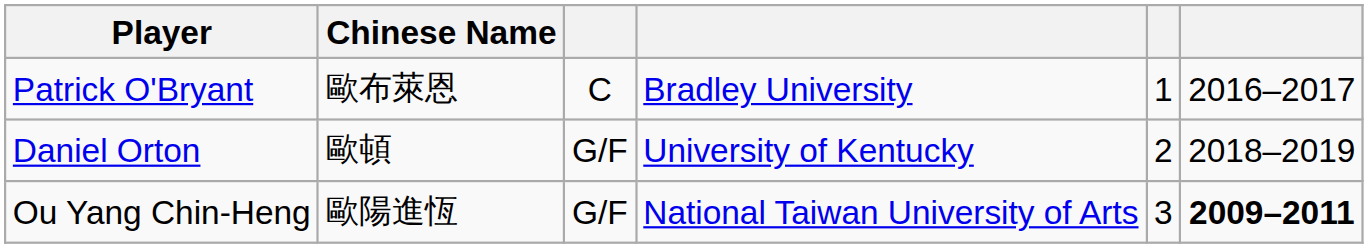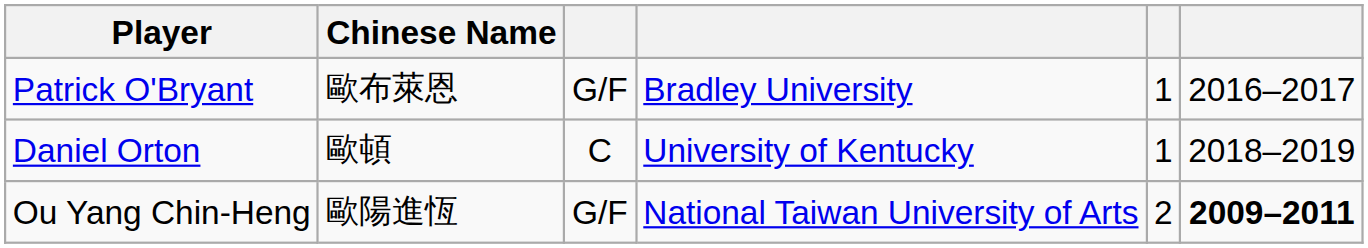(600, 89) C -> (600, 89) G/F
(600, 151) G/F -> (600, 151) C
(1163, 151) 2 -> (1163, 151) 1
(1163, 213) 3 -> (1163, 213) 2
